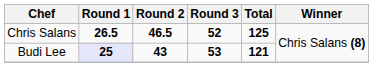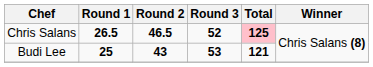(259, 33) no background -> (259, 33) pink background
(106, 52) lavender background -> (106, 52) no background
